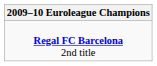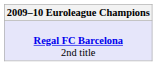(78, 46) no background -> (78, 46) lavender background
